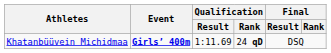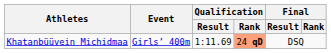(161, 41) bold -> (161, 41) normal
(250, 41) no background -> (250, 41) lightsalmon background
